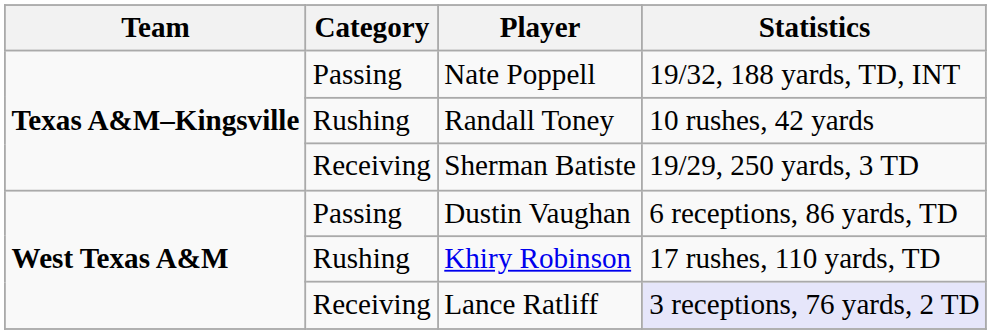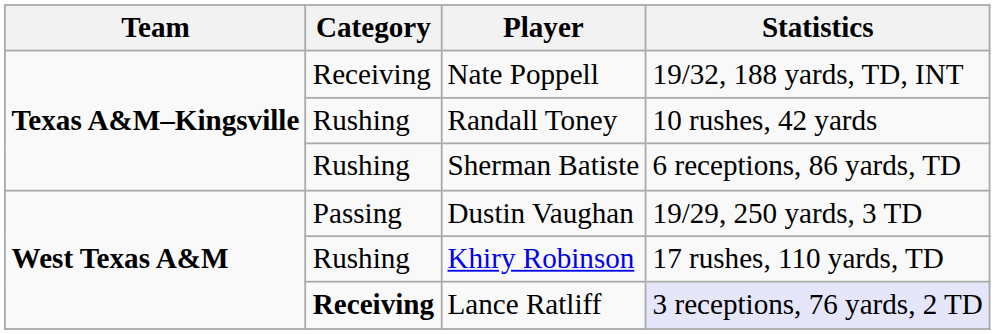(357, 73) Passing -> (372, 73) Receiving
(372, 166) Receiving -> (361, 166) Rushing
(784, 166) 19/29, 250 yards, 3 TD -> (807, 166) 6 receptions, 86 yards, TD
(804, 212) 6 receptions, 86 yards, TD -> (787, 212) 19/29, 250 yards, 3 TD
(372, 304) normal -> (373, 304) bold
